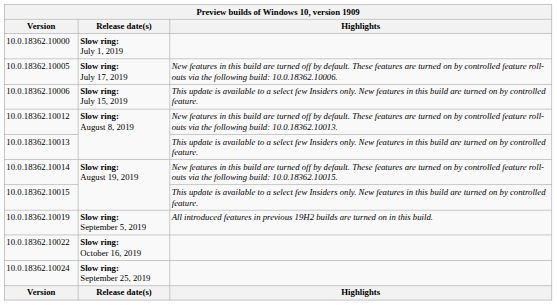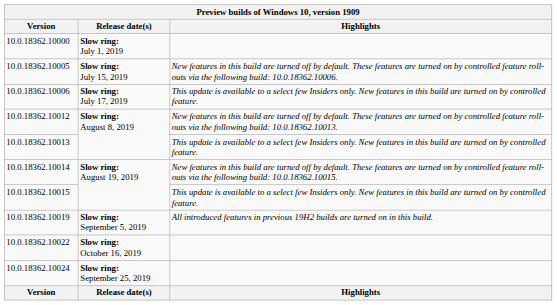(104, 71) Slow ring: July 17, 2019 -> (104, 71) Slow ring: July 15, 2019
(104, 96) Slow ring: July 15, 2019 -> (104, 96) Slow ring: July 17, 2019
